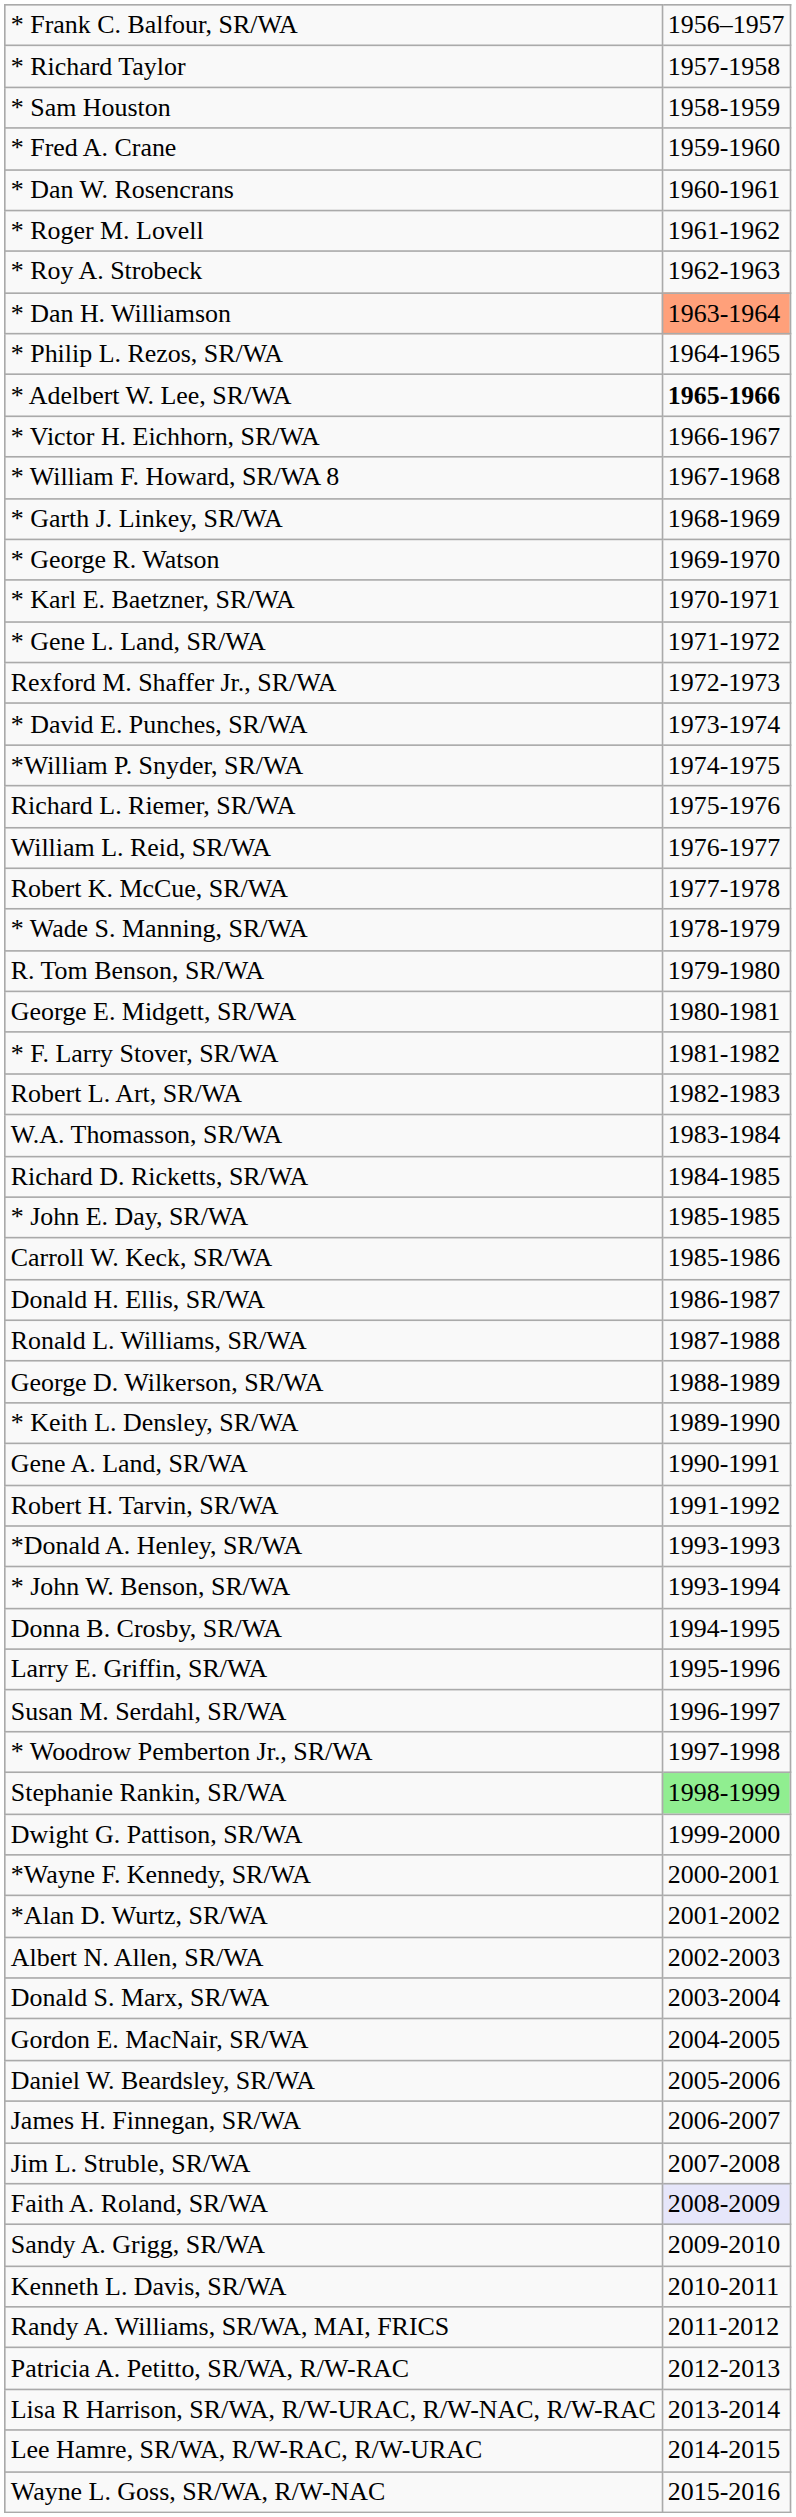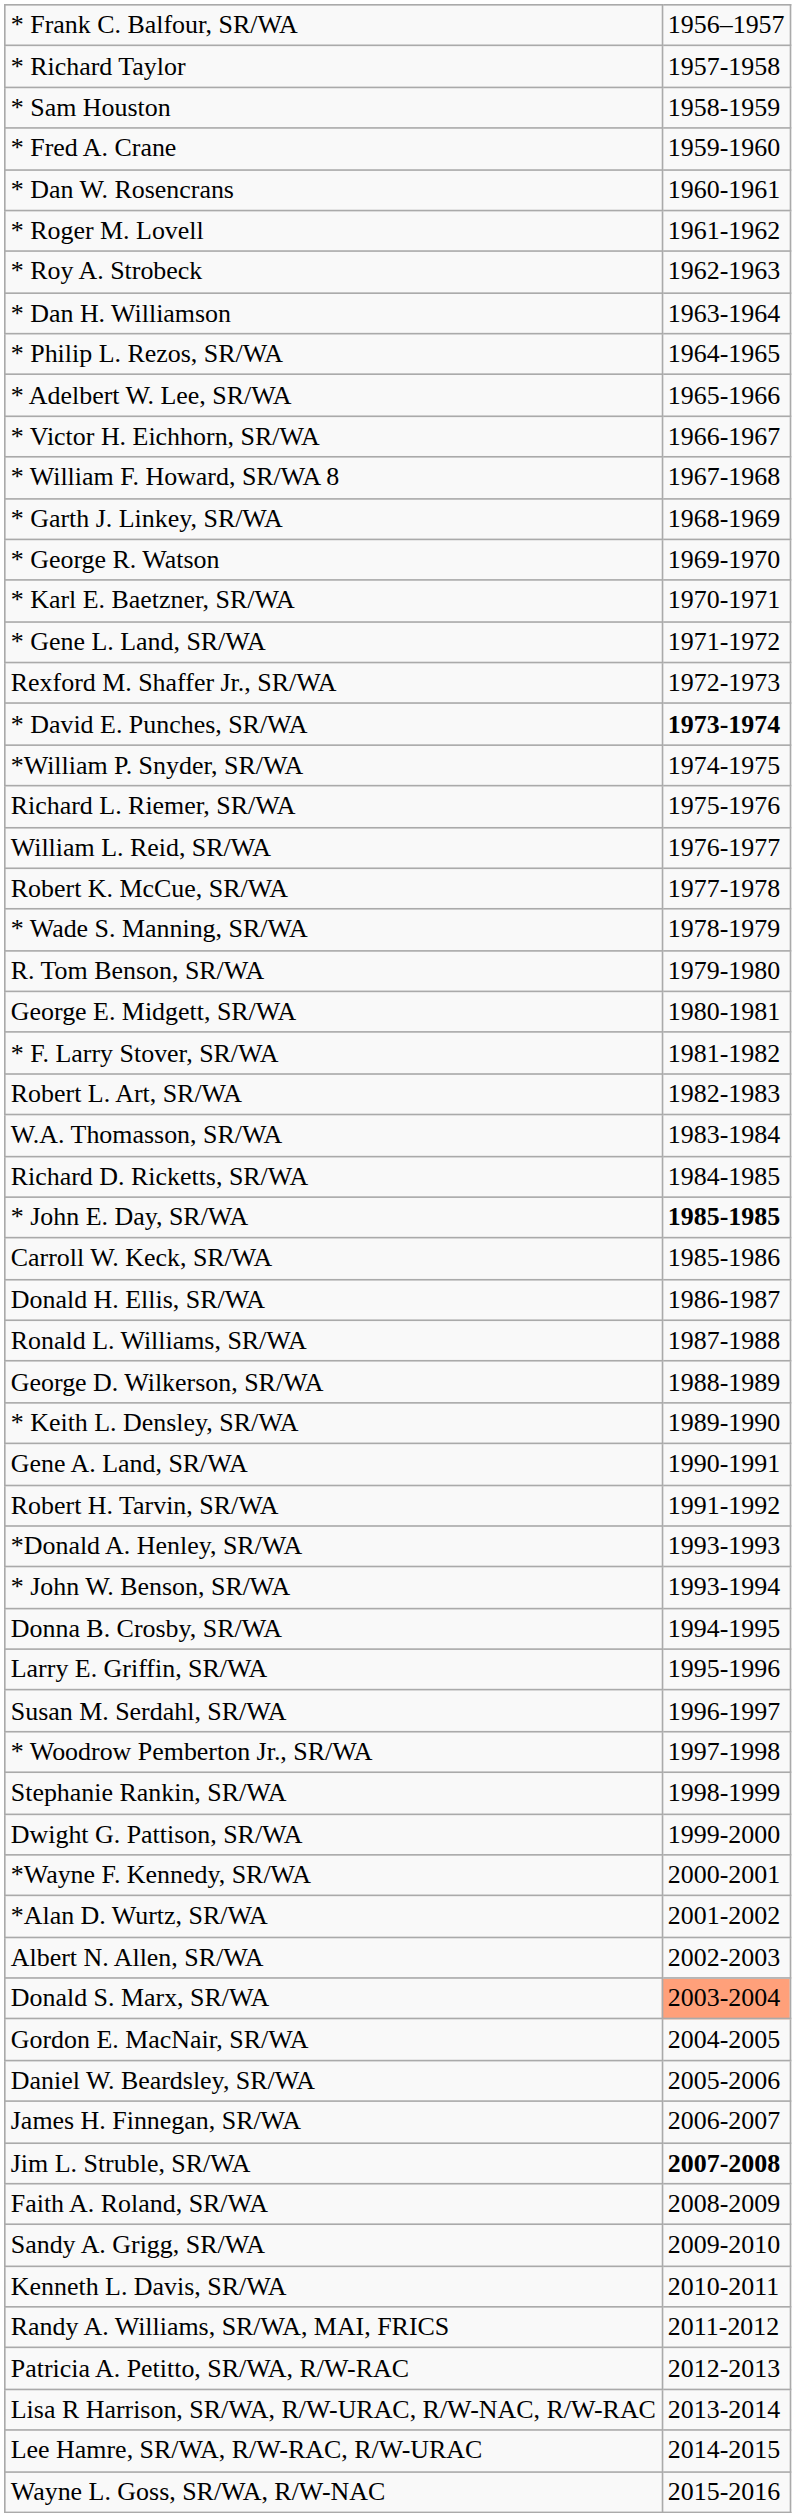(724, 312) lightsalmon background -> (724, 312) no background
(724, 395) bold -> (724, 395) normal
(724, 723) normal -> (724, 723) bold
(724, 1217) normal -> (724, 1217) bold
(724, 1792) lightgreen background -> (724, 1792) no background
(724, 1998) no background -> (724, 1998) lightsalmon background
(724, 2162) normal -> (724, 2162) bold
(724, 2203) lavender background -> (724, 2203) no background
